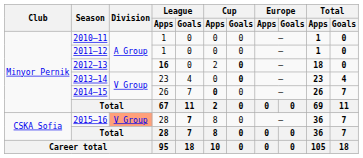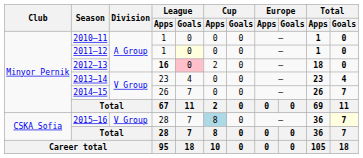(189, 52) no background -> (189, 52) lightyellow background
(189, 65) no background -> (189, 65) pink background
(241, 65) bold -> (241, 65) normal
(241, 79) bold -> (241, 79) normal
(215, 92) bold -> (215, 92) normal
(131, 119) lightsalmon background -> (131, 119) no background
(189, 119) bold -> (189, 119) normal
(215, 119) no background -> (215, 119) lightblue background
(344, 119) no background -> (344, 119) lightyellow background
